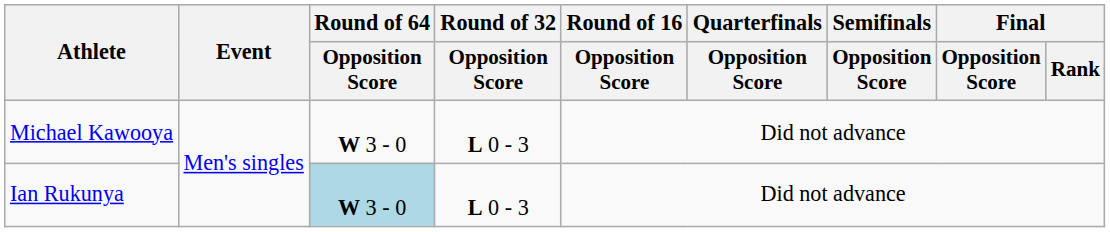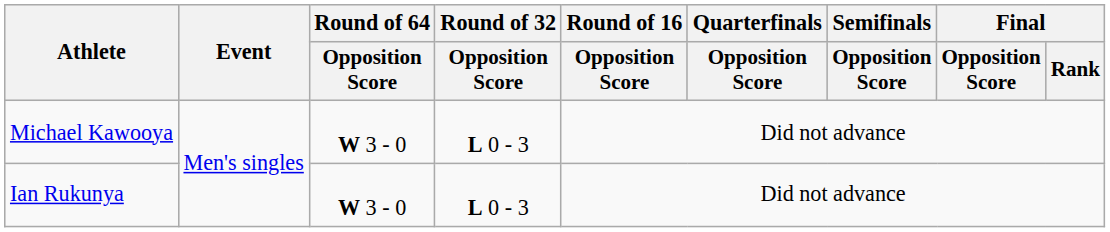(372, 207) lightblue background -> (372, 207) no background
